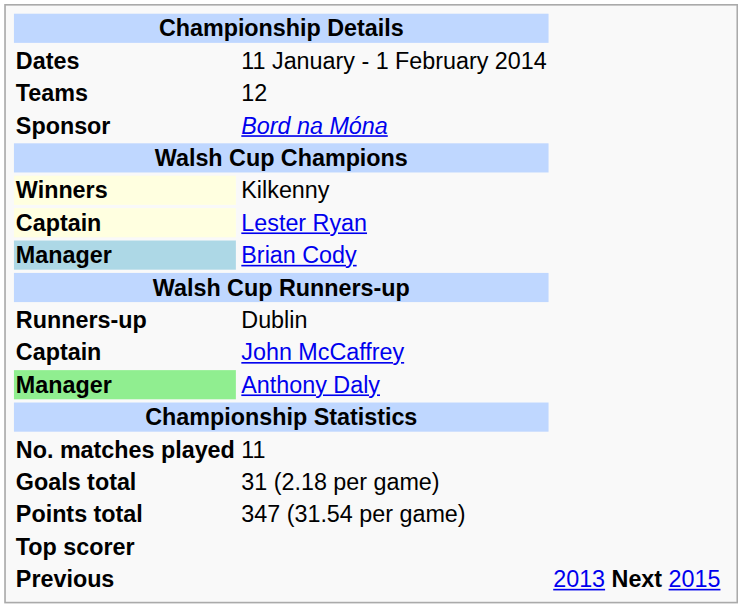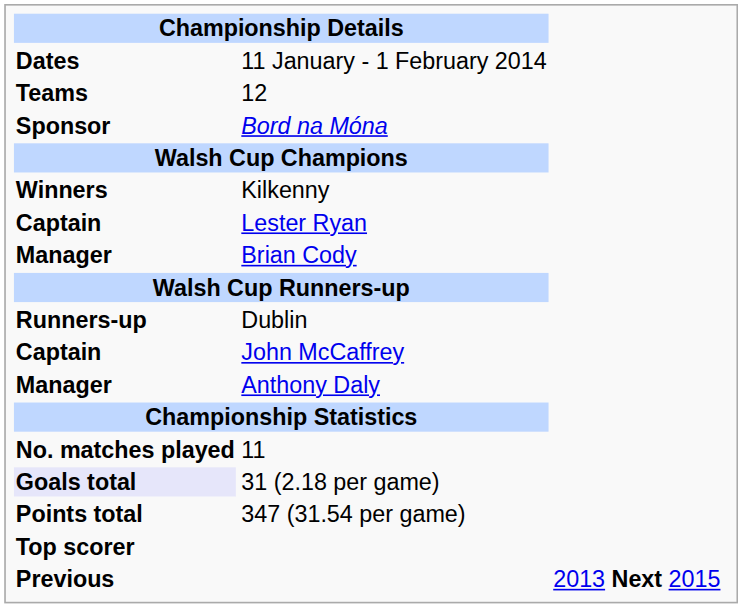(62, 190) lightyellow background -> (62, 190) no background
(59, 222) lightyellow background -> (59, 222) no background
(64, 255) lightblue background -> (64, 255) no background
(64, 384) lightgreen background -> (64, 384) no background
(76, 482) no background -> (76, 482) lavender background
